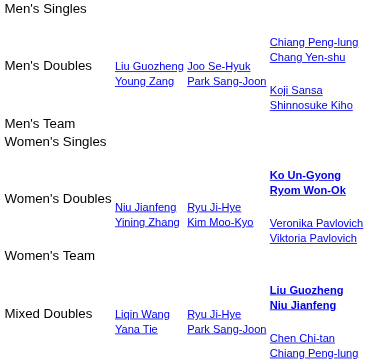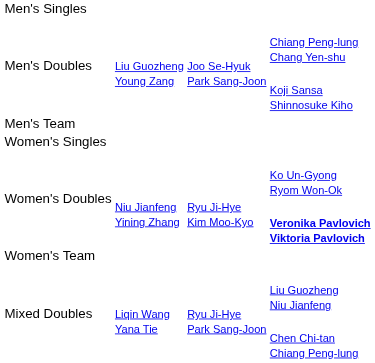(308, 182) bold -> (306, 183) normal
(317, 231) normal -> (320, 230) bold
(307, 297) bold -> (304, 297) normal
